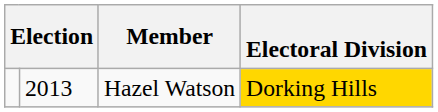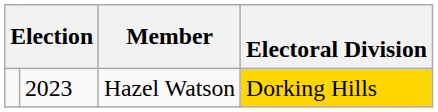(49, 87) 2013 -> (49, 87) 2023
